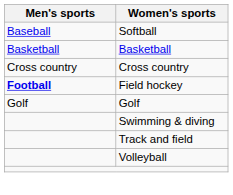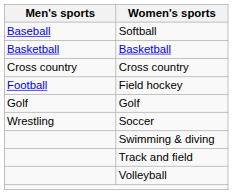(29, 85) bold -> (27, 85) normal
+ row: (136, 121)
